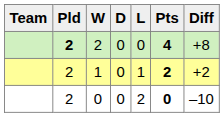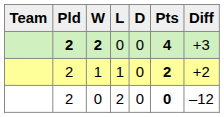columns swapped: (121, 17) <-> (141, 17)
(98, 44) normal -> (98, 44) bold
(201, 44) +8 -> (201, 44) +3
(201, 98) –10 -> (201, 98) –12
